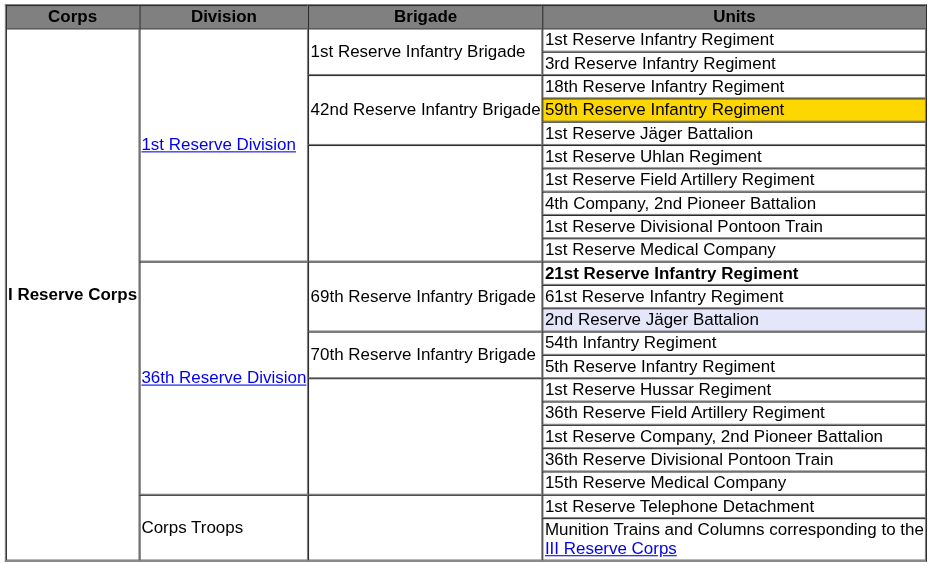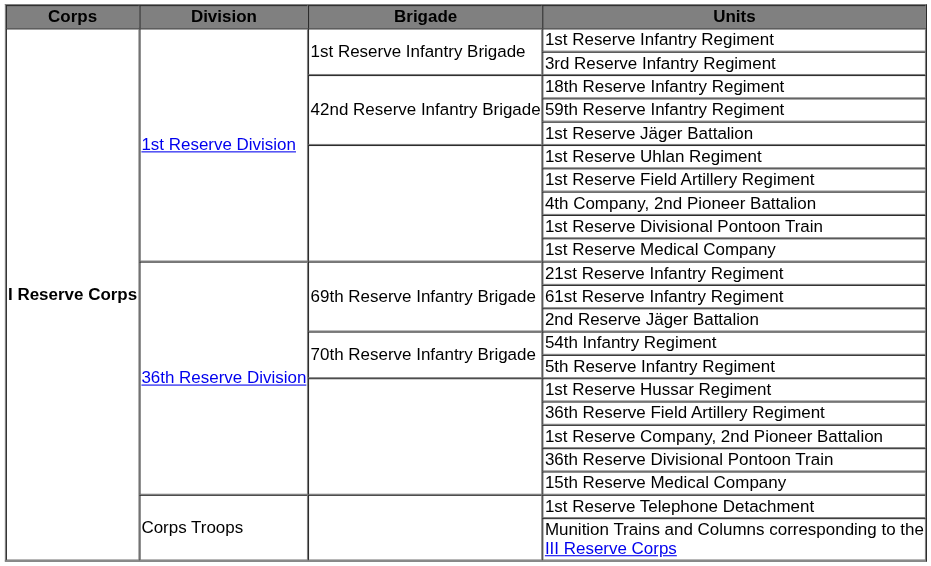(665, 109) gold background -> (665, 109) no background
(672, 273) bold -> (664, 273) normal
(652, 319) lavender background -> (652, 319) no background
